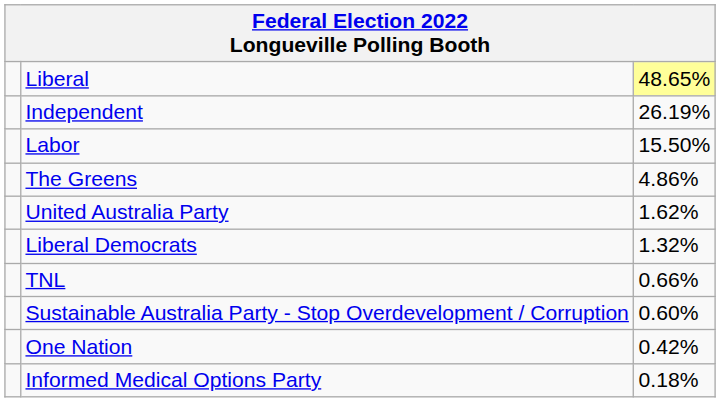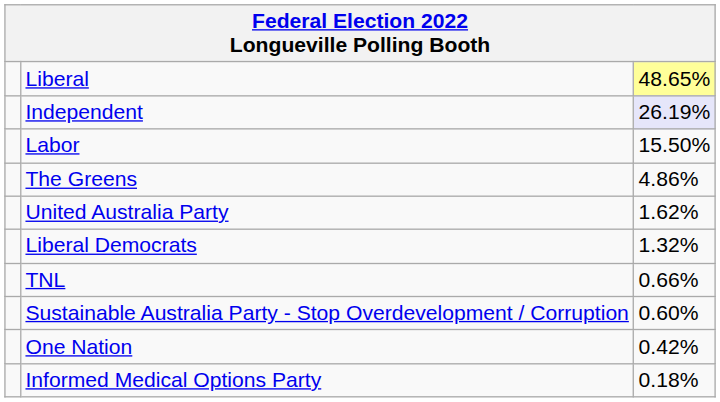(674, 112) no background -> (674, 112) lavender background
